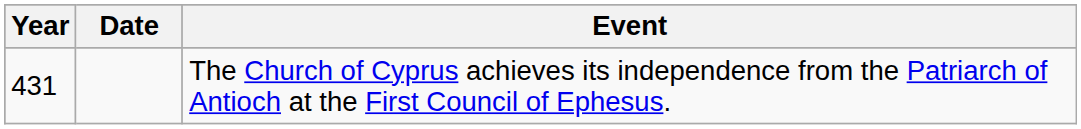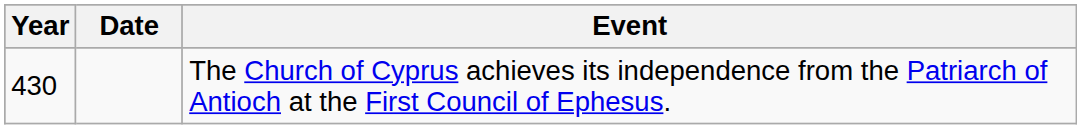(34, 85) 431 -> (34, 85) 430
